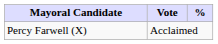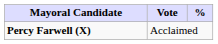(47, 30) normal -> (49, 30) bold
